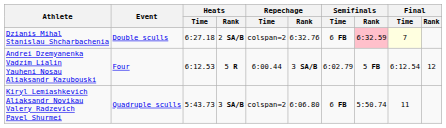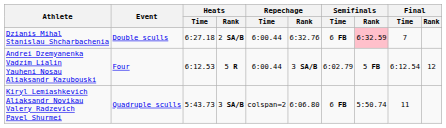(267, 37) colspan=2 -> (267, 37) 6:00.44
(405, 37) lightyellow background -> (405, 37) no background
